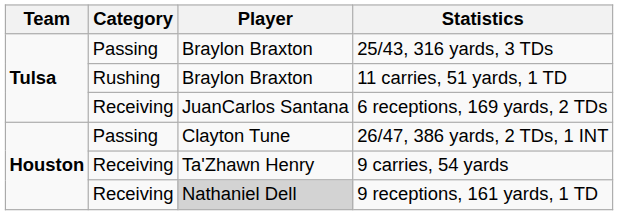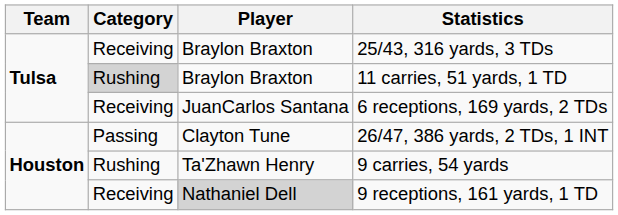(125, 48) Passing -> (133, 48) Receiving
(126, 77) no background -> (126, 77) lightgrey background
(133, 165) Receiving -> (126, 165) Rushing
